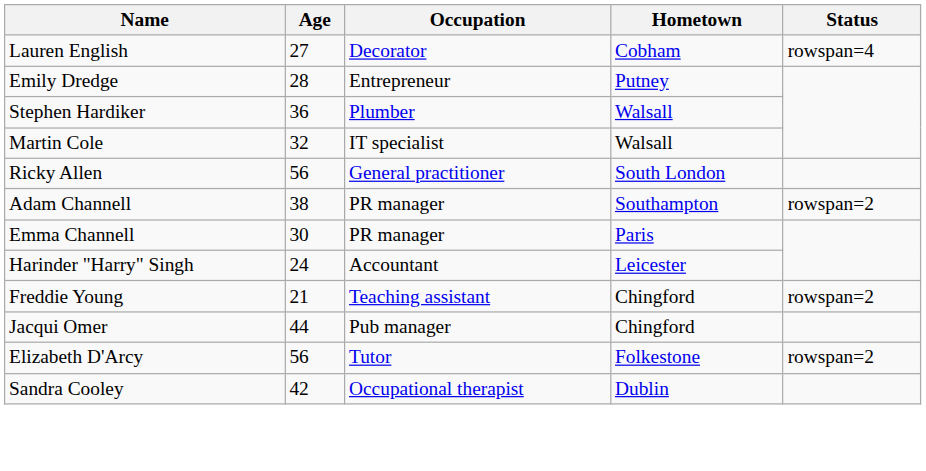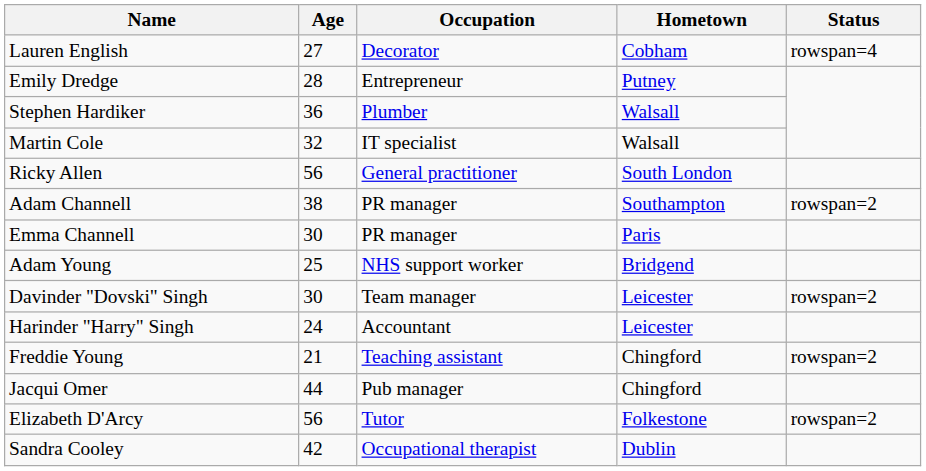+ row: (60, 265)
+ row: (108, 296)
